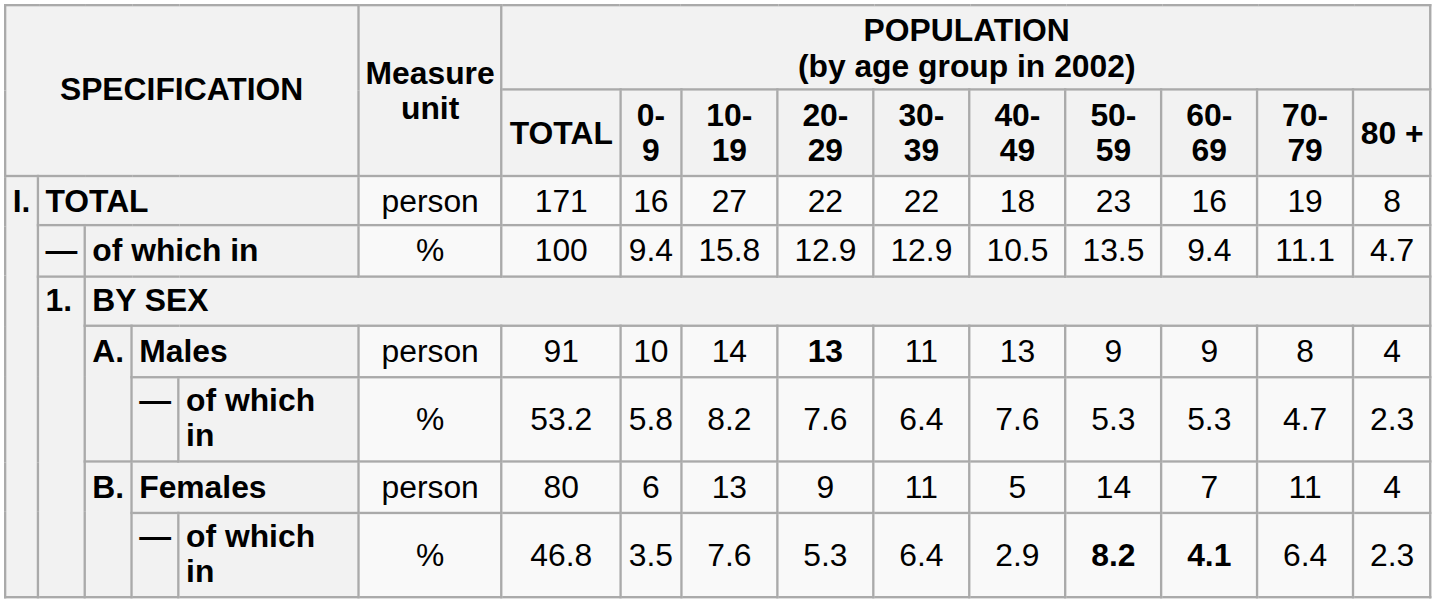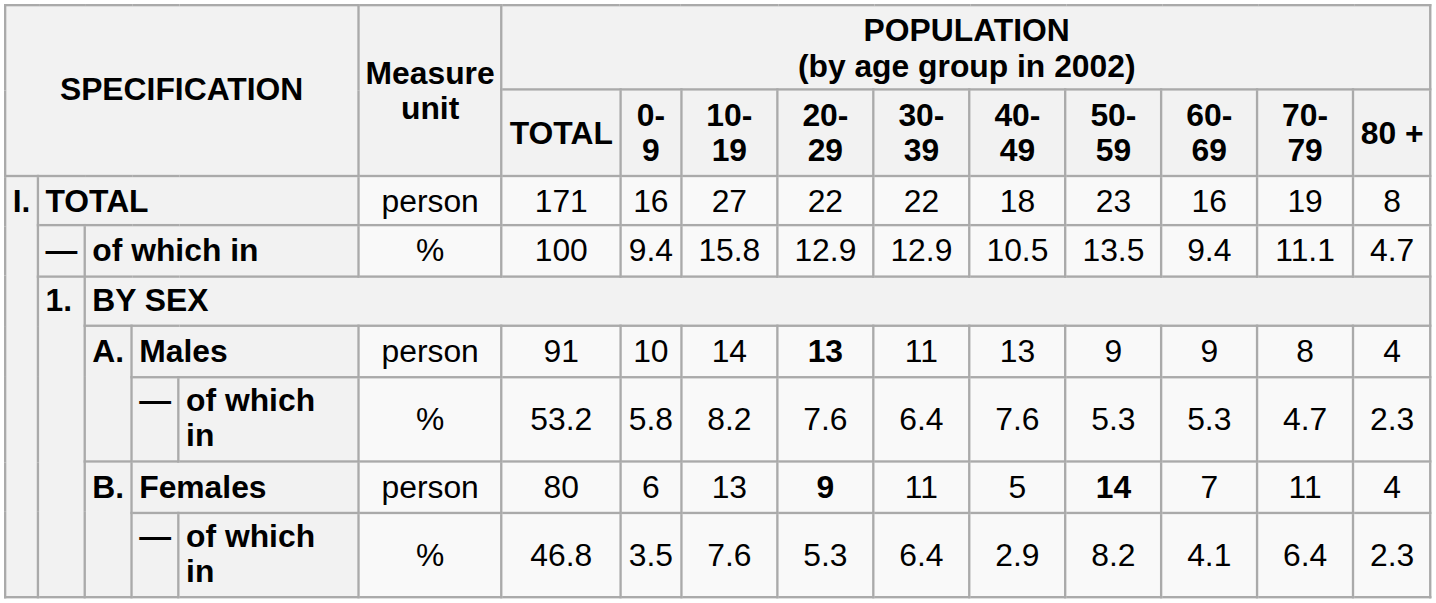(825, 486) normal -> (825, 486) bold
(1113, 486) normal -> (1113, 486) bold
(1113, 554) bold -> (1113, 554) normal
(1209, 554) bold -> (1209, 554) normal
